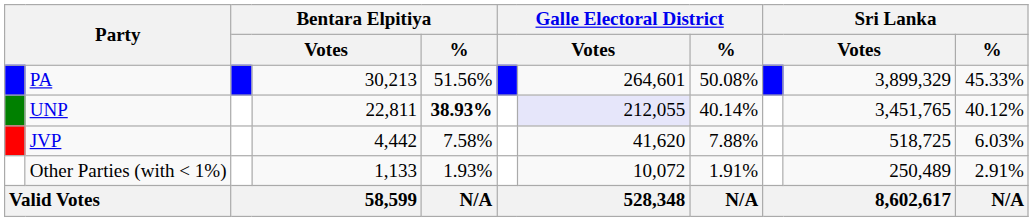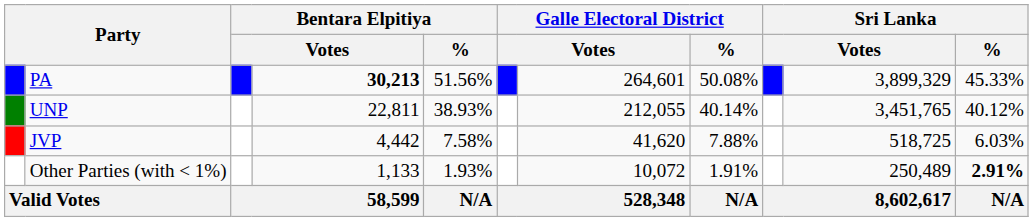(391, 79) normal -> (393, 79) bold
(461, 110) bold -> (463, 110) normal
(654, 110) lavender background -> (654, 110) no background
(999, 170) normal -> (998, 170) bold
